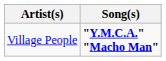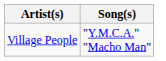(121, 39) bold -> (117, 39) normal
